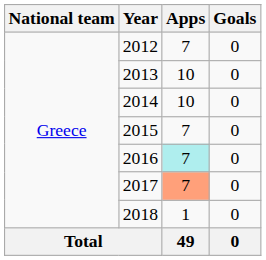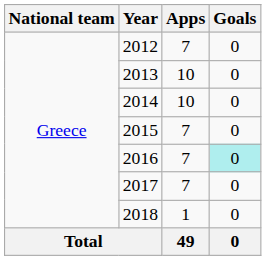(186, 158) paleturquoise background -> (186, 158) no background
(235, 158) no background -> (235, 158) paleturquoise background
(186, 185) lightsalmon background -> (186, 185) no background
